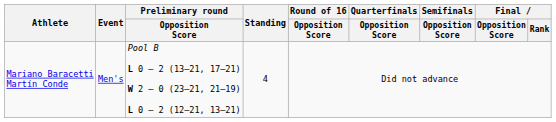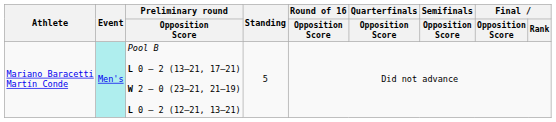(111, 79) no background -> (111, 79) paleturquoise background
(265, 79) 4 -> (265, 79) 5
